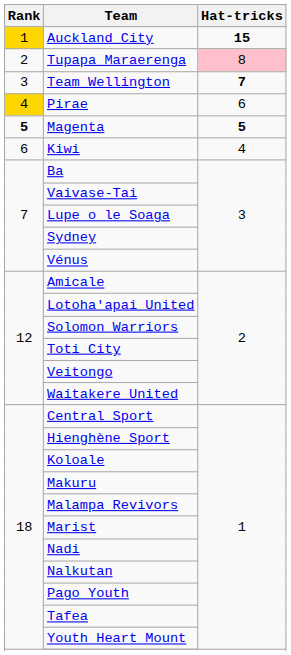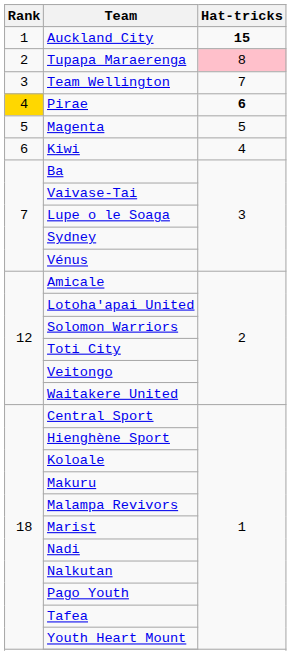(24, 38) gold background -> (24, 38) no background
(242, 82) bold -> (242, 82) normal
(242, 105) normal -> (242, 105) bold
(24, 127) bold -> (24, 127) normal
(242, 127) bold -> (242, 127) normal
